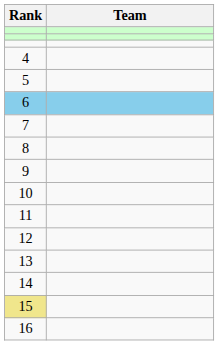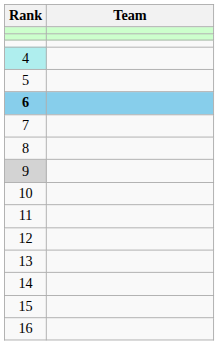(26, 58) no background -> (26, 58) paleturquoise background
(26, 103) normal -> (26, 103) bold
(26, 170) no background -> (26, 170) lightgrey background
(26, 306) khaki background -> (26, 306) no background
